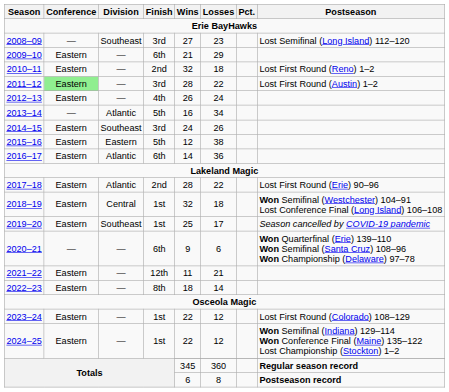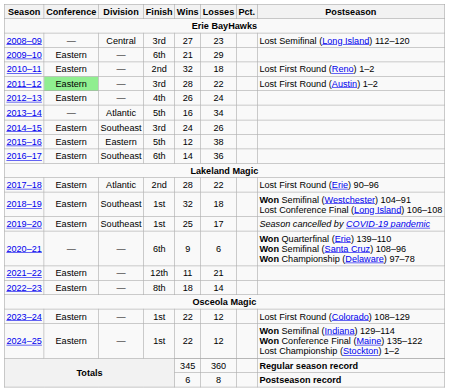(121, 41) Southeast -> (121, 41) Central
(121, 156) Atlantic -> (121, 156) Southeast
(121, 204) Central -> (121, 204) Southeast
